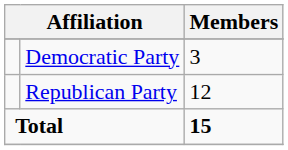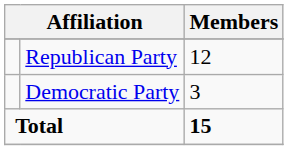rows swapped: (101, 91) <-> (102, 56)
